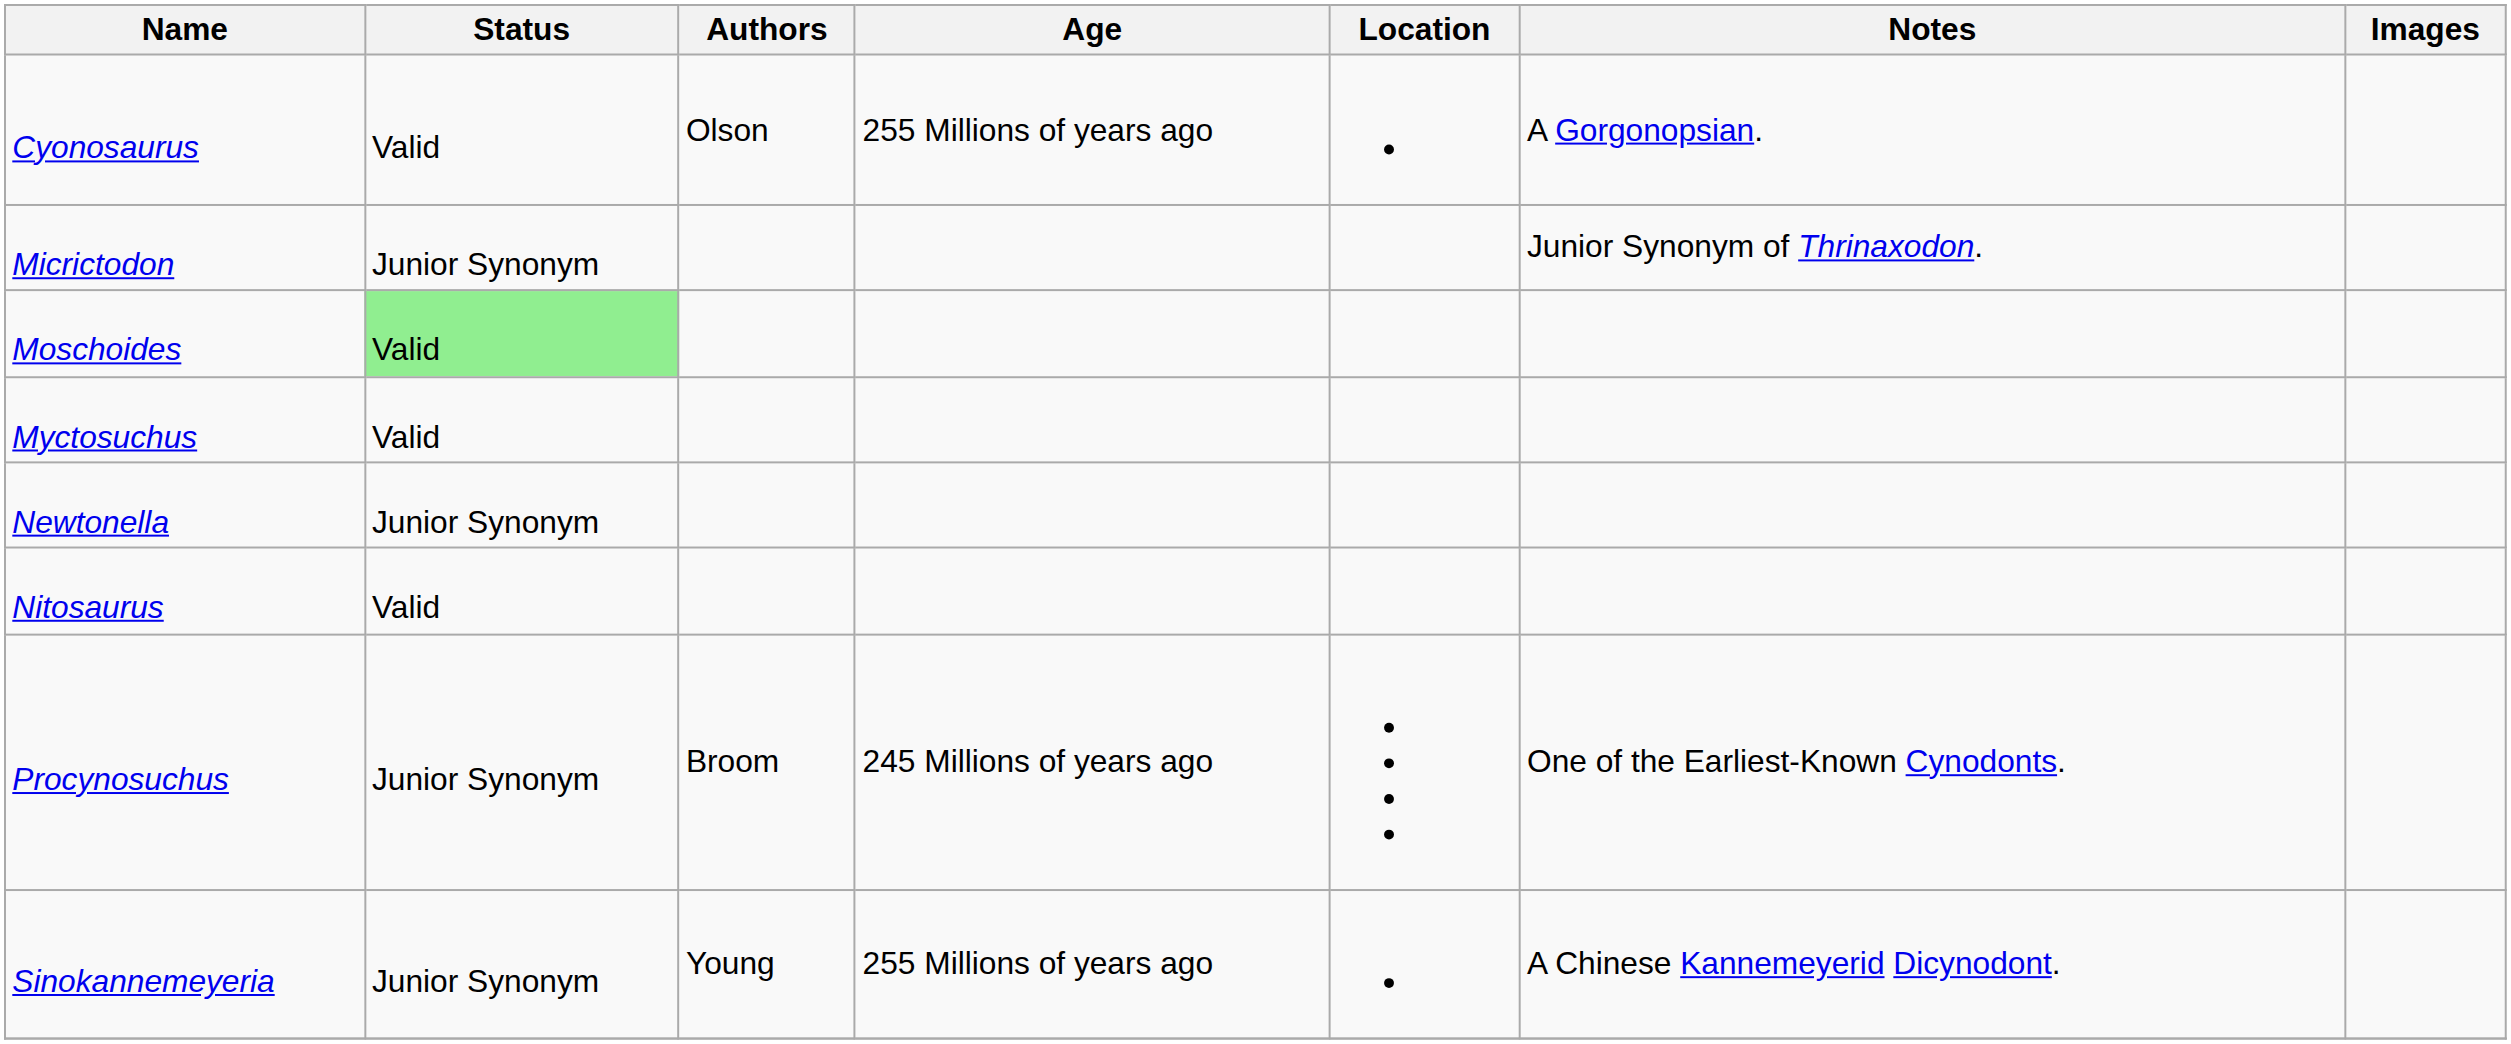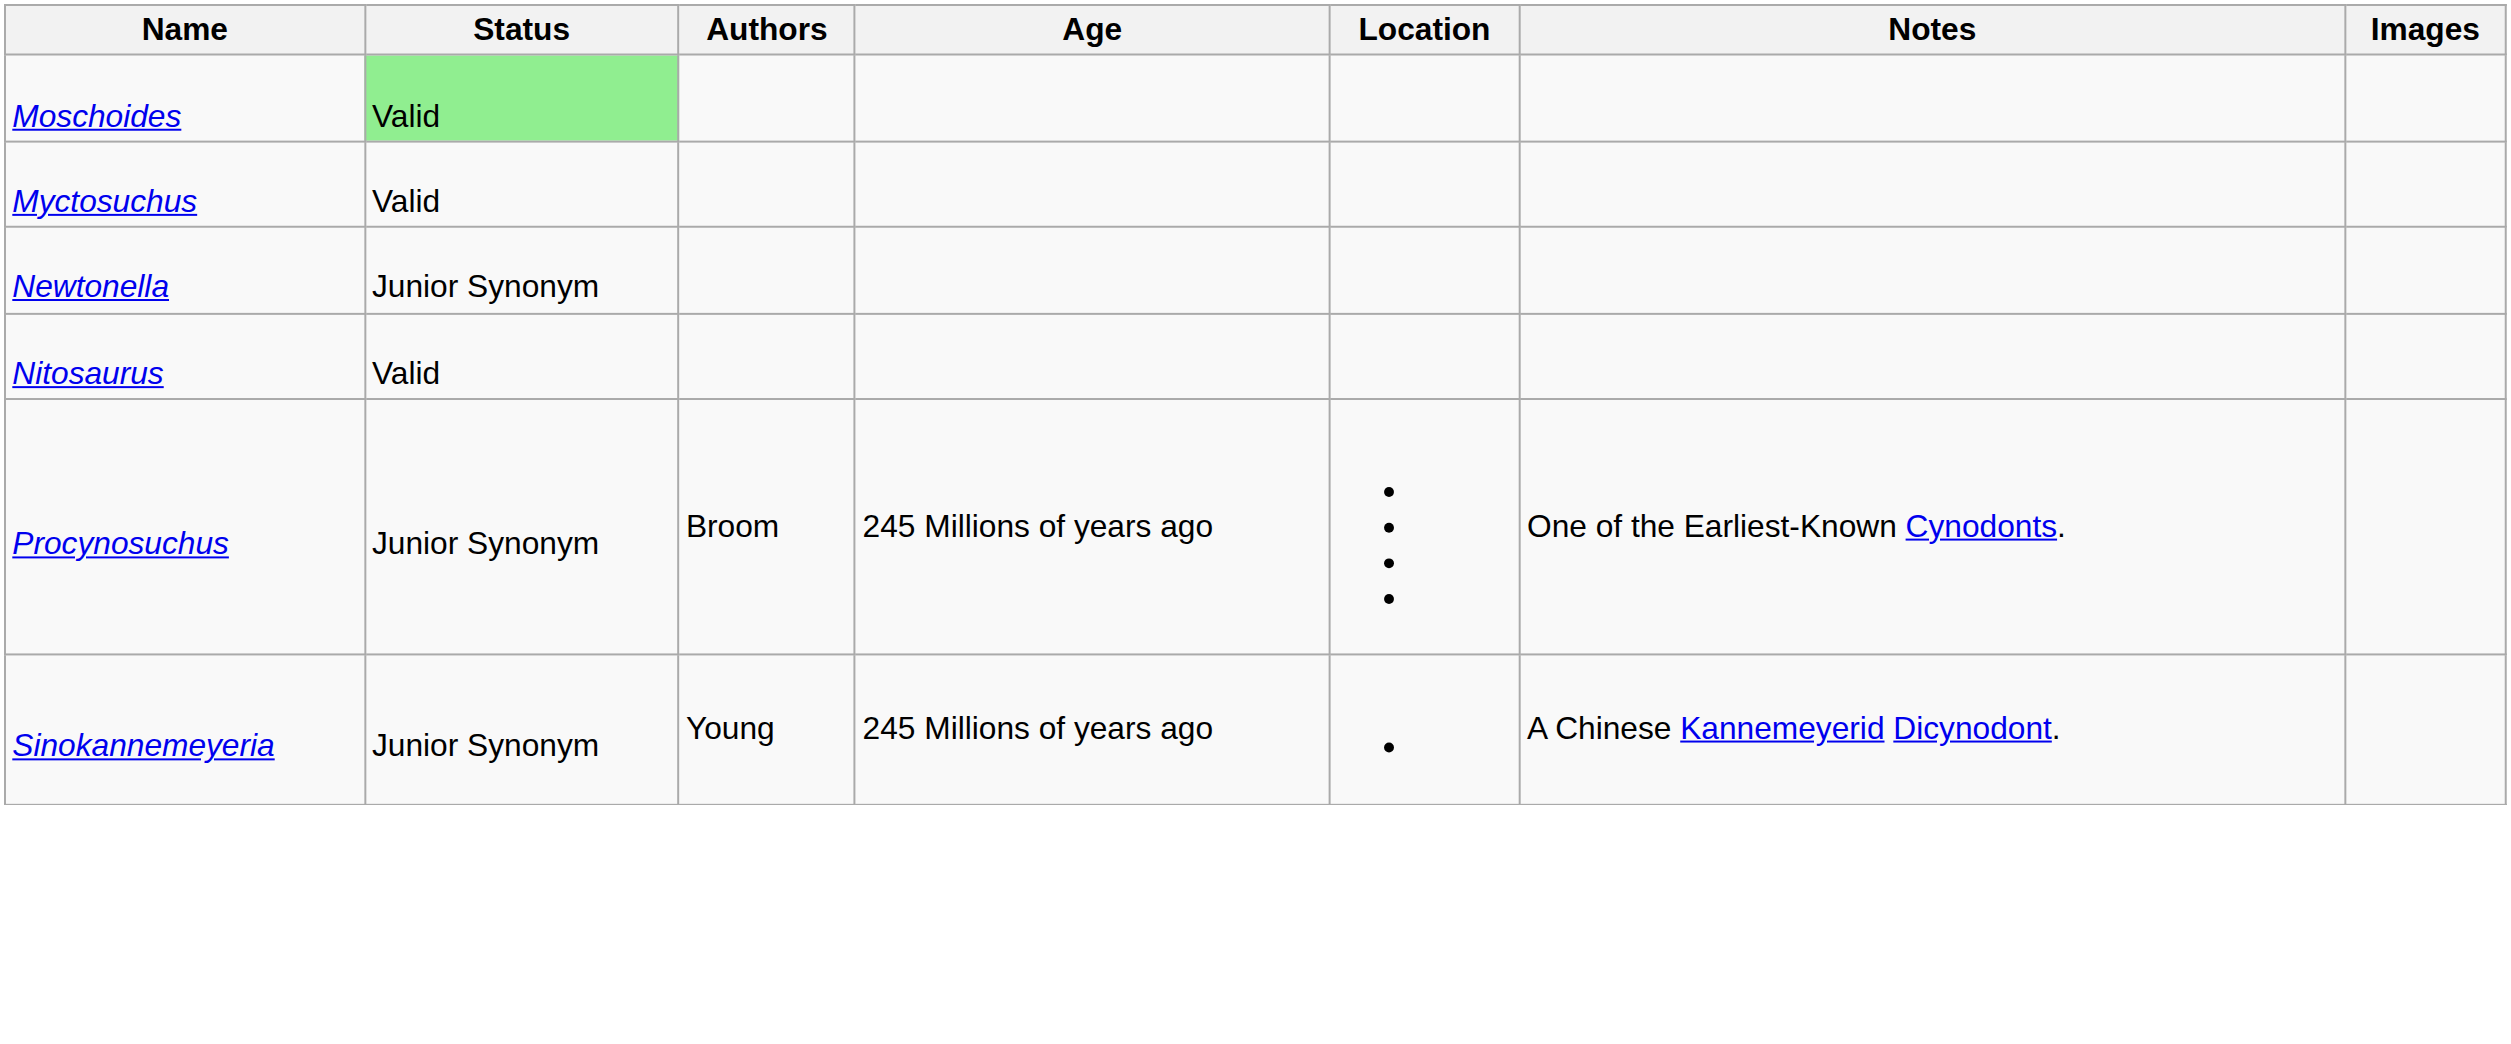- row: (106, 147)
- row: (93, 264)
(1038, 964) 255 Millions of years ago -> (1038, 729) 245 Millions of years ago
